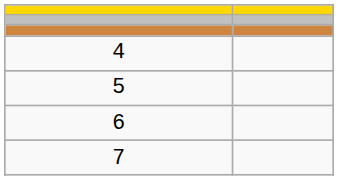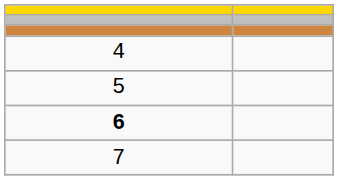(119, 123) normal -> (119, 123) bold
